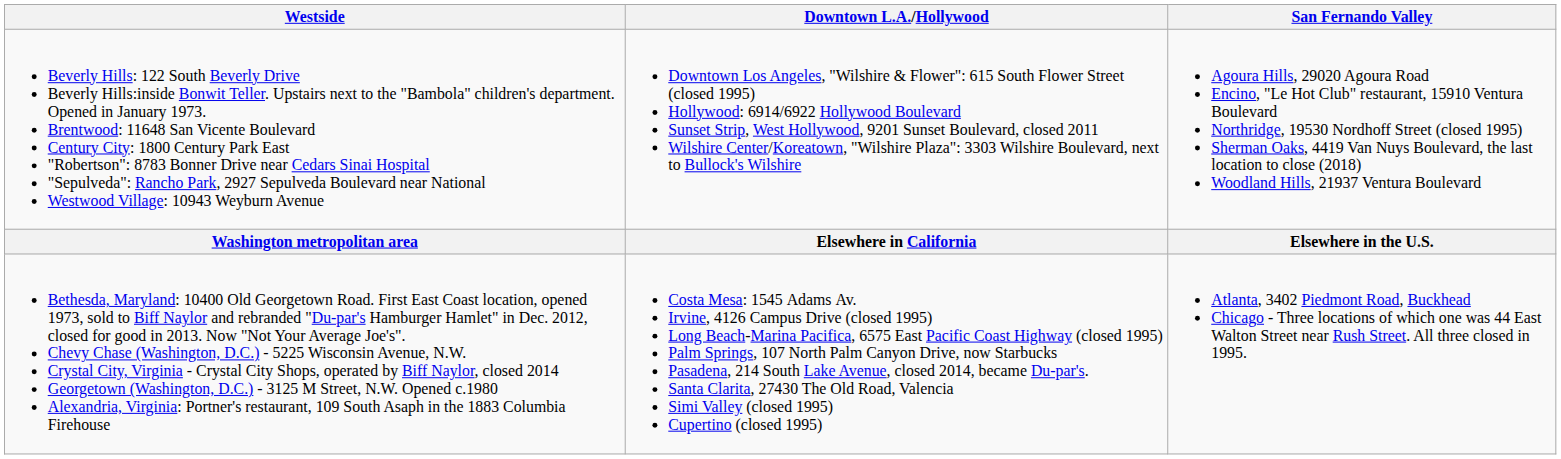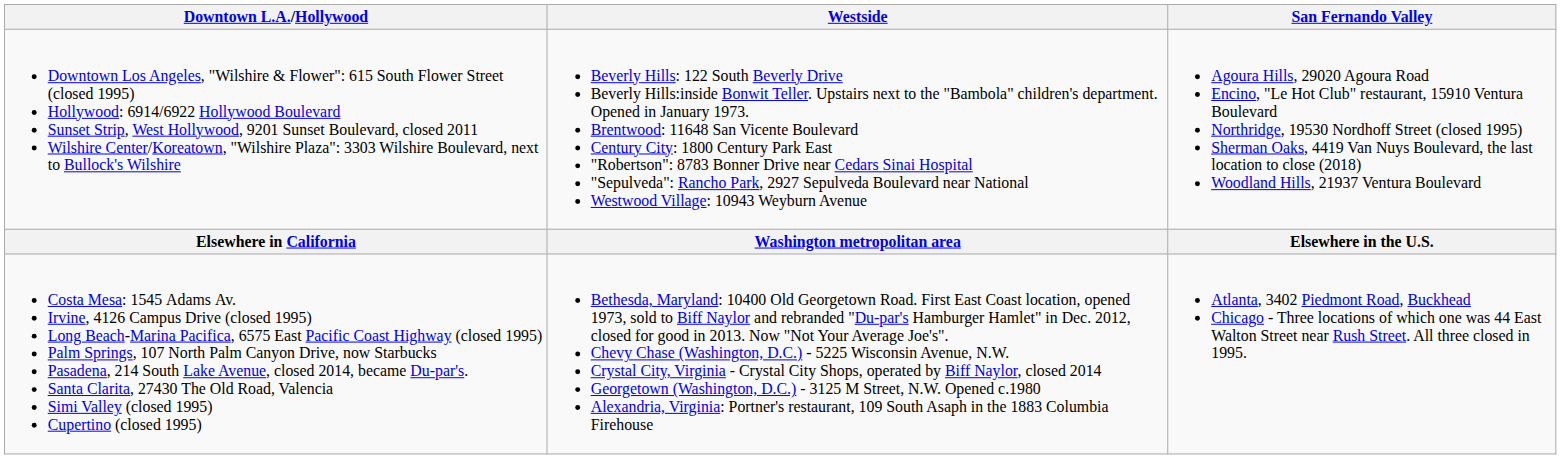columns swapped: (896, 17) <-> (315, 17)
